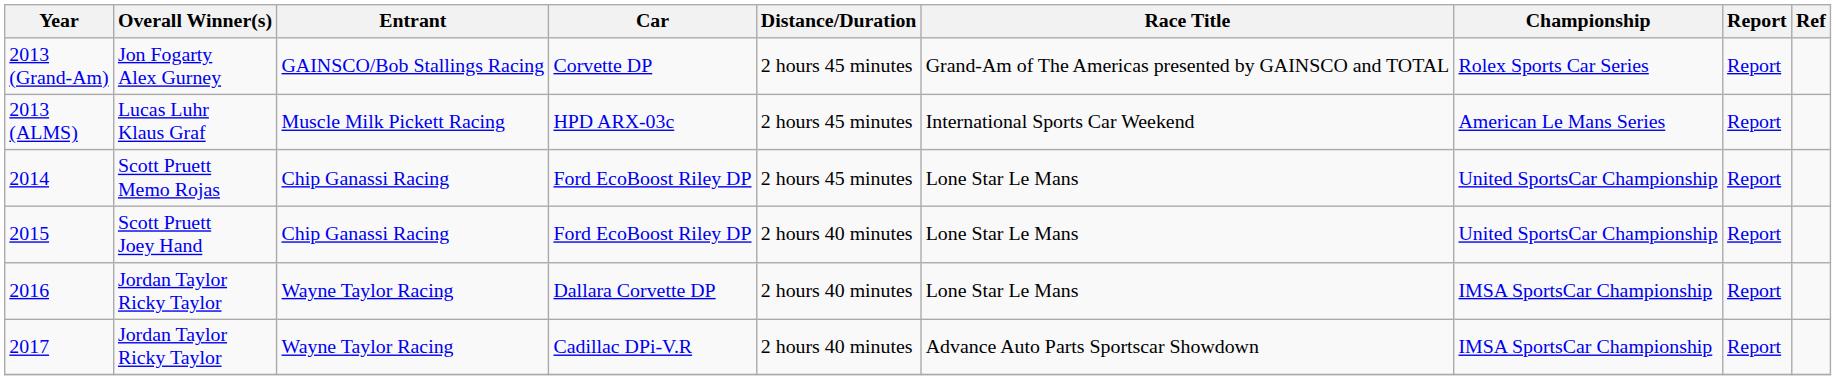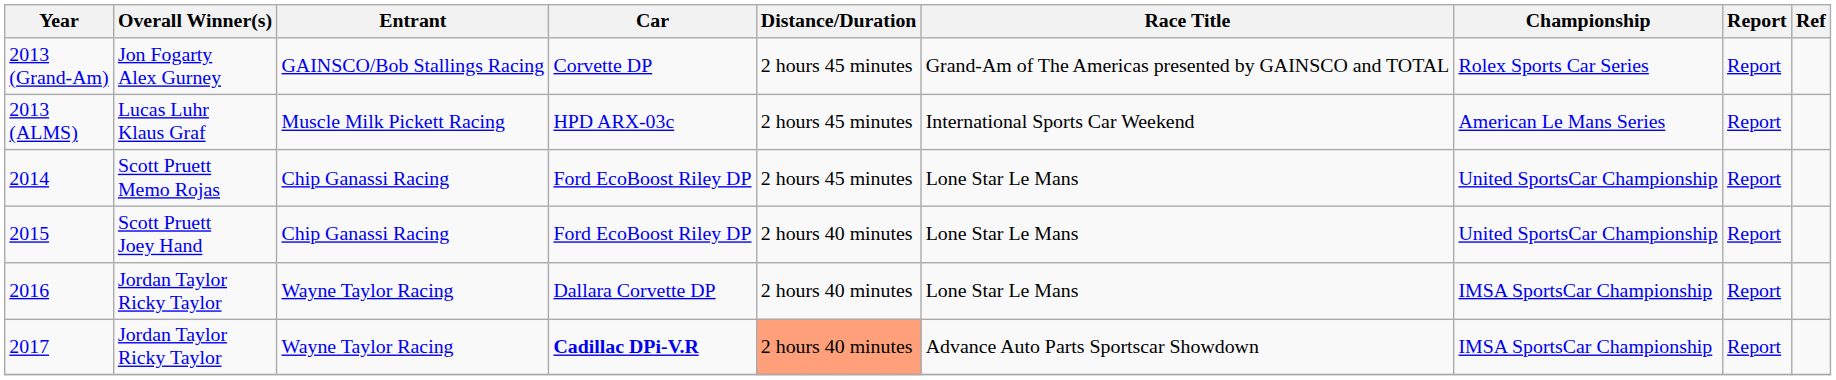(623, 346) normal -> (626, 346) bold
(837, 346) no background -> (837, 346) lightsalmon background
